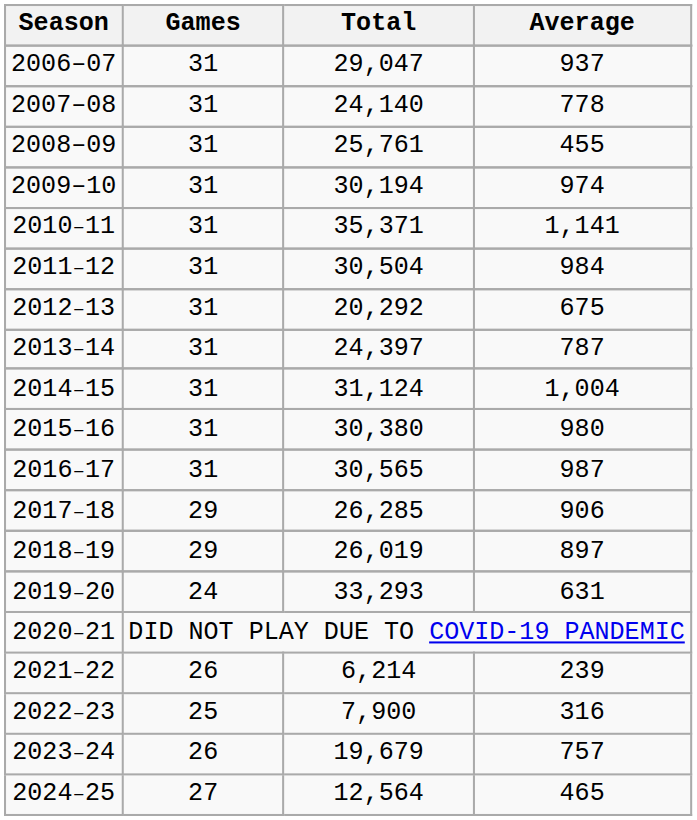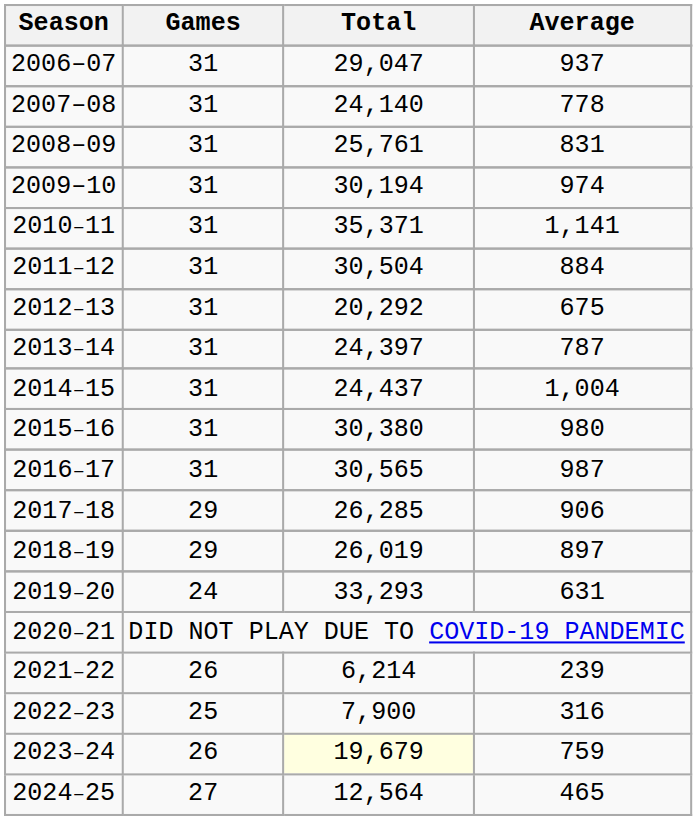(582, 147) 455 -> (582, 147) 831
(582, 268) 984 -> (582, 268) 884
(379, 390) 31,124 -> (379, 390) 24,437
(379, 754) no background -> (379, 754) lightyellow background
(582, 754) 757 -> (582, 754) 759
